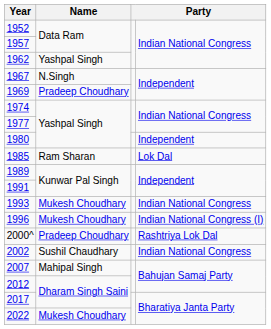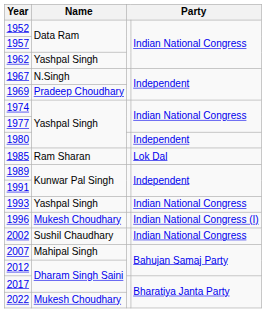(82, 204) Mukesh Choudhary -> (66, 204) Yashpal Singh
- row: (20, 236)
